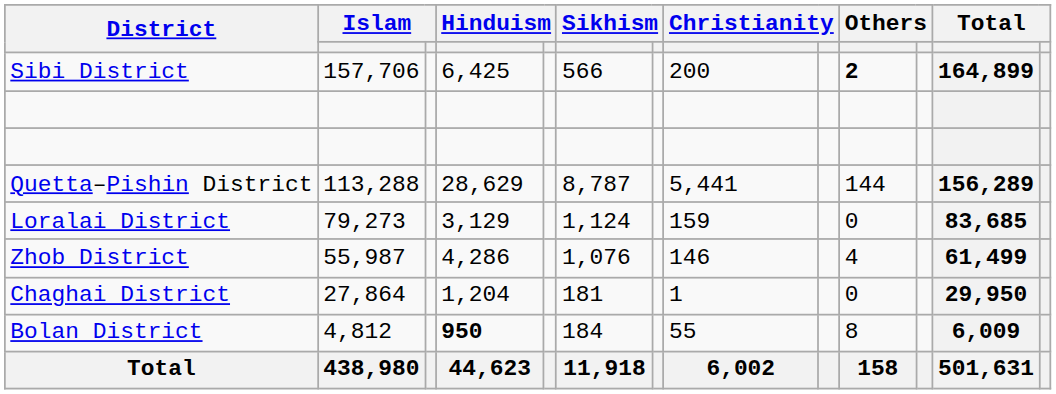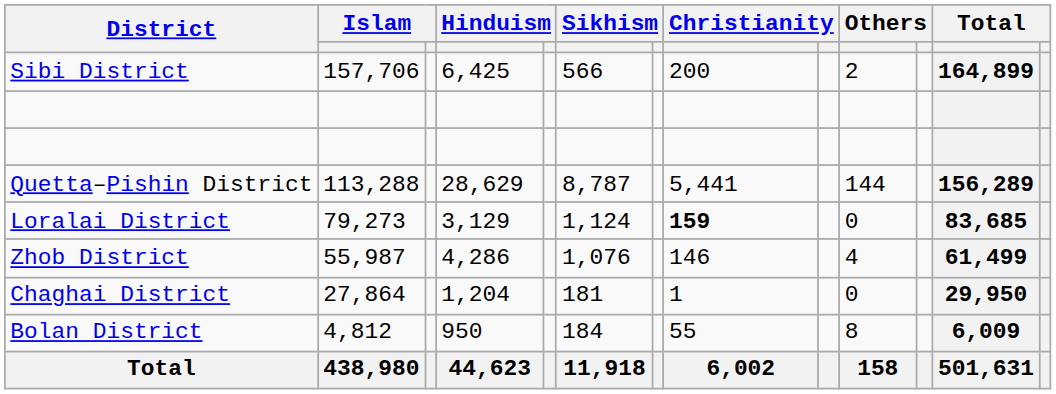(852, 72) bold -> (852, 72) normal
(690, 221) normal -> (690, 221) bold
(462, 333) bold -> (462, 333) normal
